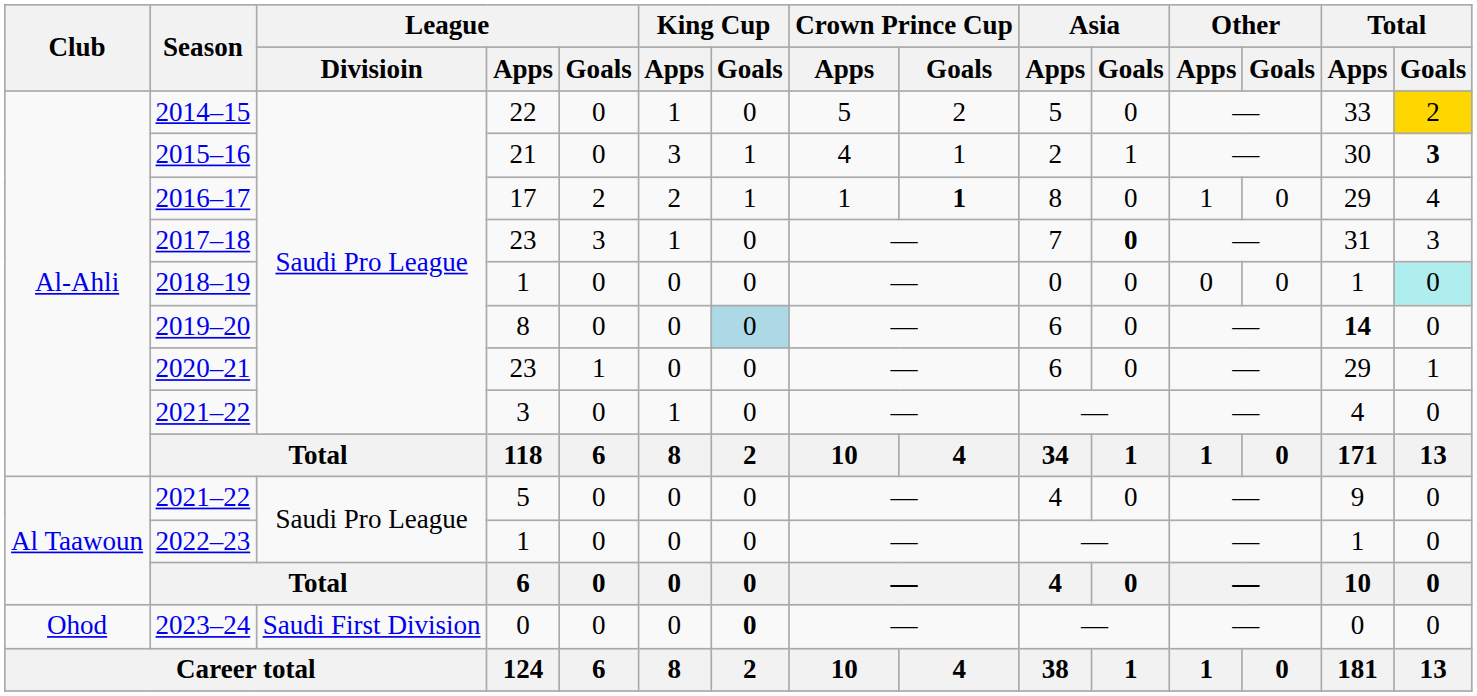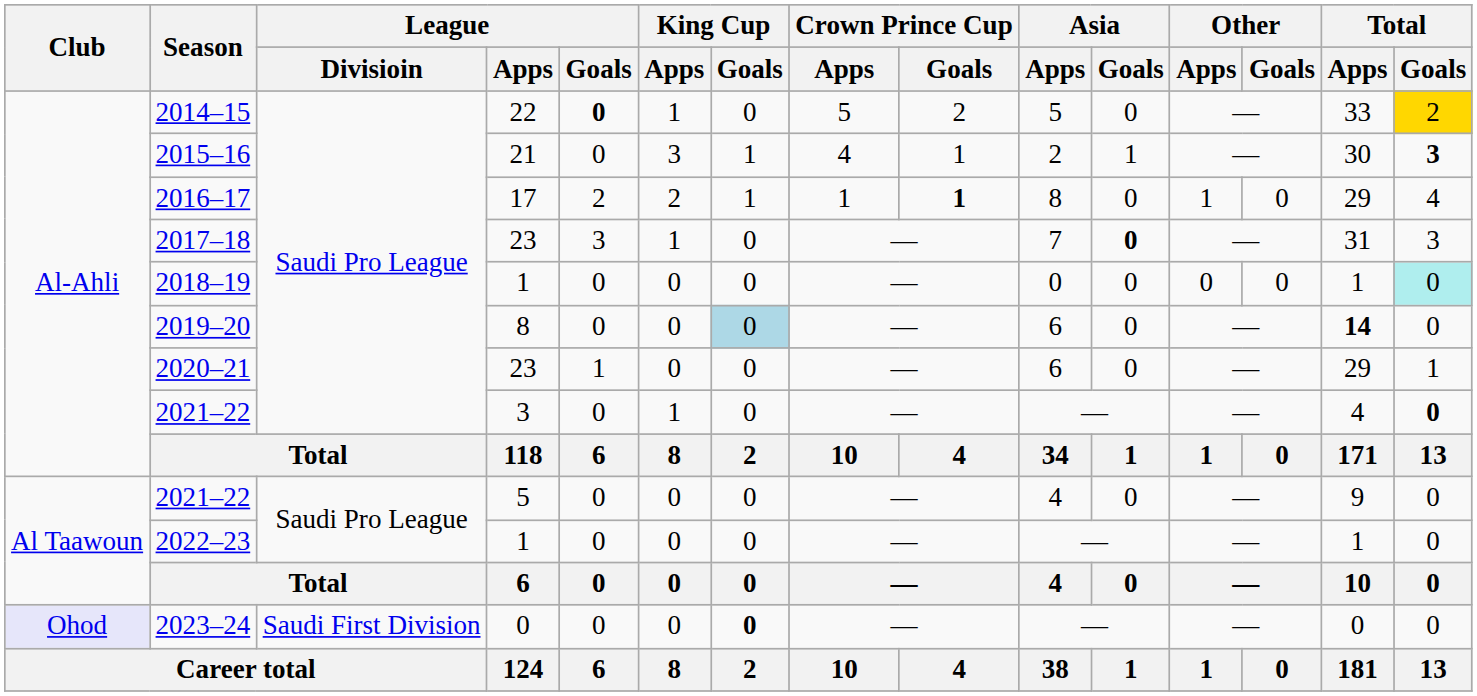(599, 111) normal -> (599, 111) bold
(1433, 411) normal -> (1433, 411) bold
(77, 626) no background -> (77, 626) lavender background
